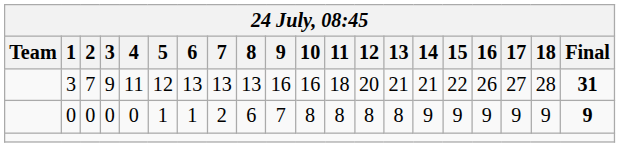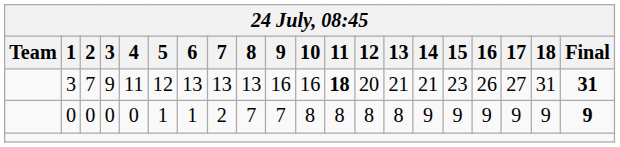(340, 84) normal -> (340, 84) bold
(457, 84) 22 -> (457, 84) 23
(546, 84) 28 -> (546, 84) 31
(251, 116) 6 -> (251, 116) 7
